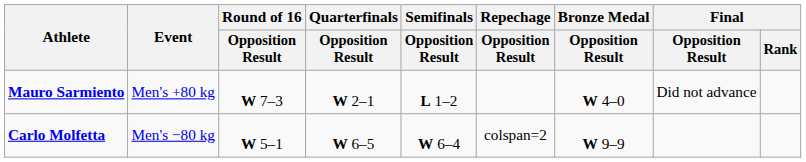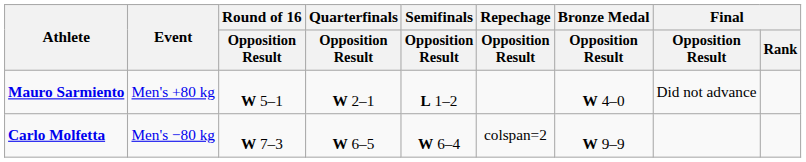(262, 101) W 7–3 -> (262, 101) W 5–1
(262, 144) W 5–1 -> (262, 144) W 7–3
